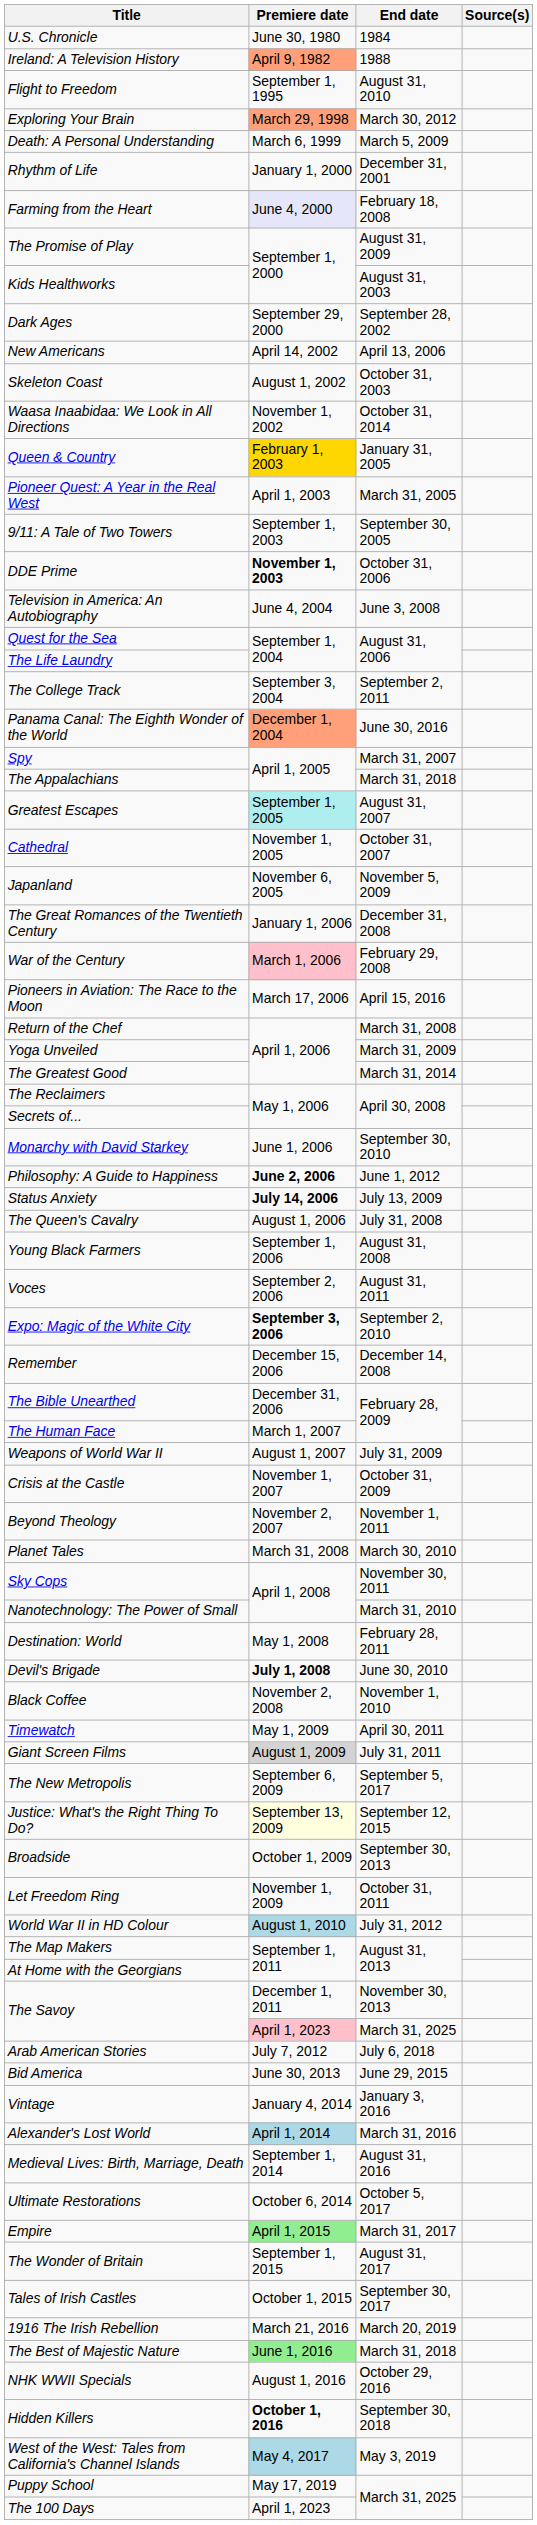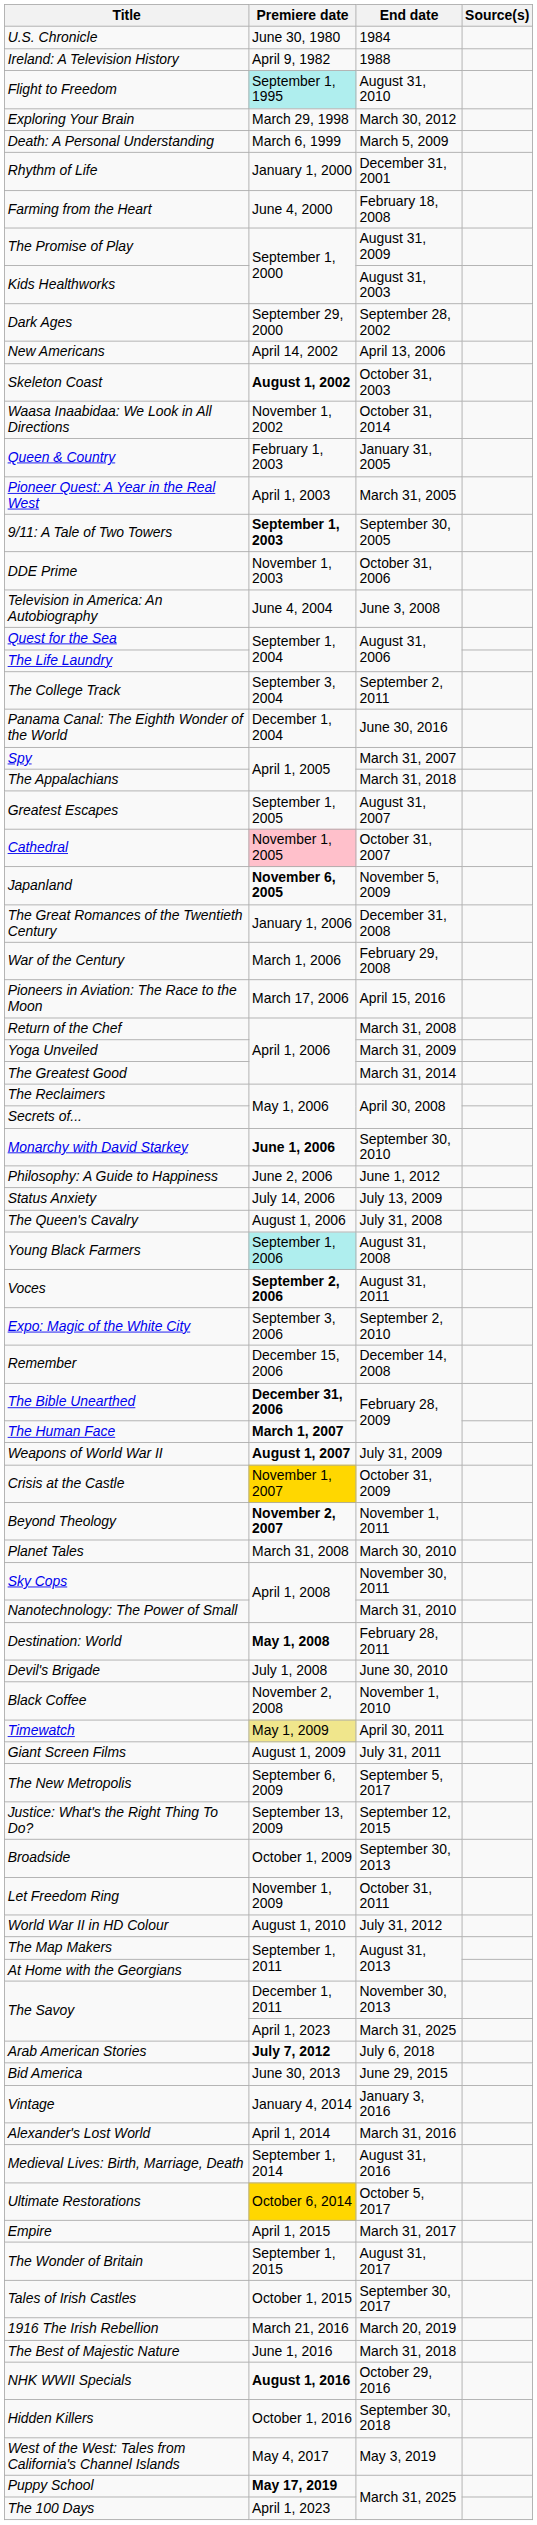(291, 59) lightsalmon background -> (291, 59) no background
(294, 89) no background -> (294, 89) paleturquoise background
(300, 119) lightsalmon background -> (300, 119) no background
(292, 209) lavender background -> (292, 209) no background
(299, 382) normal -> (301, 382) bold
(288, 457) gold background -> (288, 457) no background
(294, 533) normal -> (296, 533) bold
(294, 570) bold -> (292, 570) normal
(292, 728) lightsalmon background -> (292, 728) no background
(294, 810) paleturquoise background -> (294, 810) no background
(292, 847) no background -> (292, 847) pink background
(292, 885) normal -> (294, 885) bold
(297, 961) pink background -> (297, 961) no background
(292, 1146) normal -> (293, 1146) bold
(293, 1176) bold -> (292, 1176) normal
(295, 1198) bold -> (293, 1198) normal
(294, 1250) no background -> (294, 1250) paleturquoise background
(294, 1288) normal -> (296, 1288) bold
(296, 1326) bold -> (294, 1326) normal
(296, 1401) normal -> (297, 1401) bold
(297, 1431) normal -> (298, 1431) bold
(299, 1453) normal -> (301, 1453) bold
(292, 1483) no background -> (292, 1483) gold background
(292, 1521) normal -> (294, 1521) bold
(290, 1641) normal -> (291, 1641) bold
(291, 1671) bold -> (290, 1671) normal
(290, 1730) no background -> (290, 1730) khaki background
(299, 1752) lightgrey background -> (299, 1752) no background
(298, 1820) lightyellow background -> (298, 1820) no background
(299, 1925) lightblue background -> (299, 1925) no background
(291, 2029) pink background -> (291, 2029) no background
(290, 2051) normal -> (291, 2051) bold
(291, 2133) lightblue background -> (291, 2133) no background
(302, 2201) no background -> (302, 2201) gold background
(291, 2231) lightgreen background -> (291, 2231) no background
(292, 2351) lightgreen background -> (292, 2351) no background
(299, 2380) normal -> (301, 2380) bold
(286, 2418) bold -> (302, 2418) normal
(290, 2456) lightblue background -> (290, 2456) no background
(294, 2486) normal -> (295, 2486) bold
